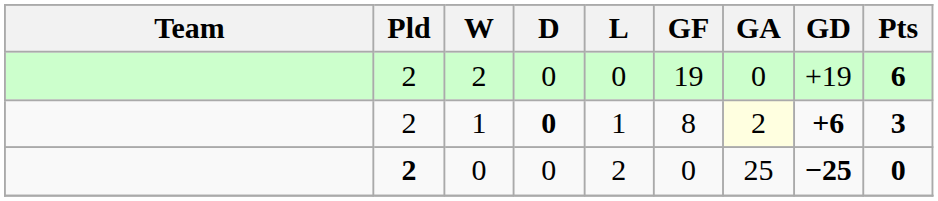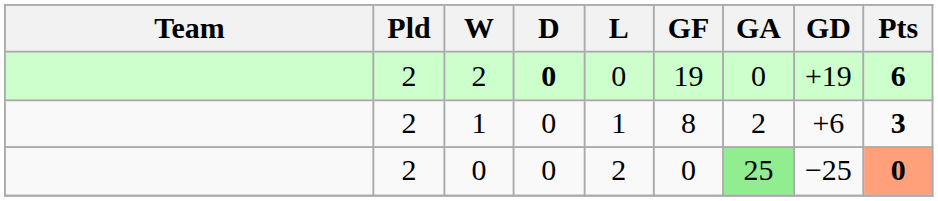(549, 75) normal -> (549, 75) bold
(549, 123) bold -> (549, 123) normal
(758, 123) lightyellow background -> (758, 123) no background
(828, 123) bold -> (828, 123) normal
(409, 170) bold -> (409, 170) normal
(758, 170) no background -> (758, 170) lightgreen background
(828, 170) bold -> (828, 170) normal
(898, 170) no background -> (898, 170) lightsalmon background
